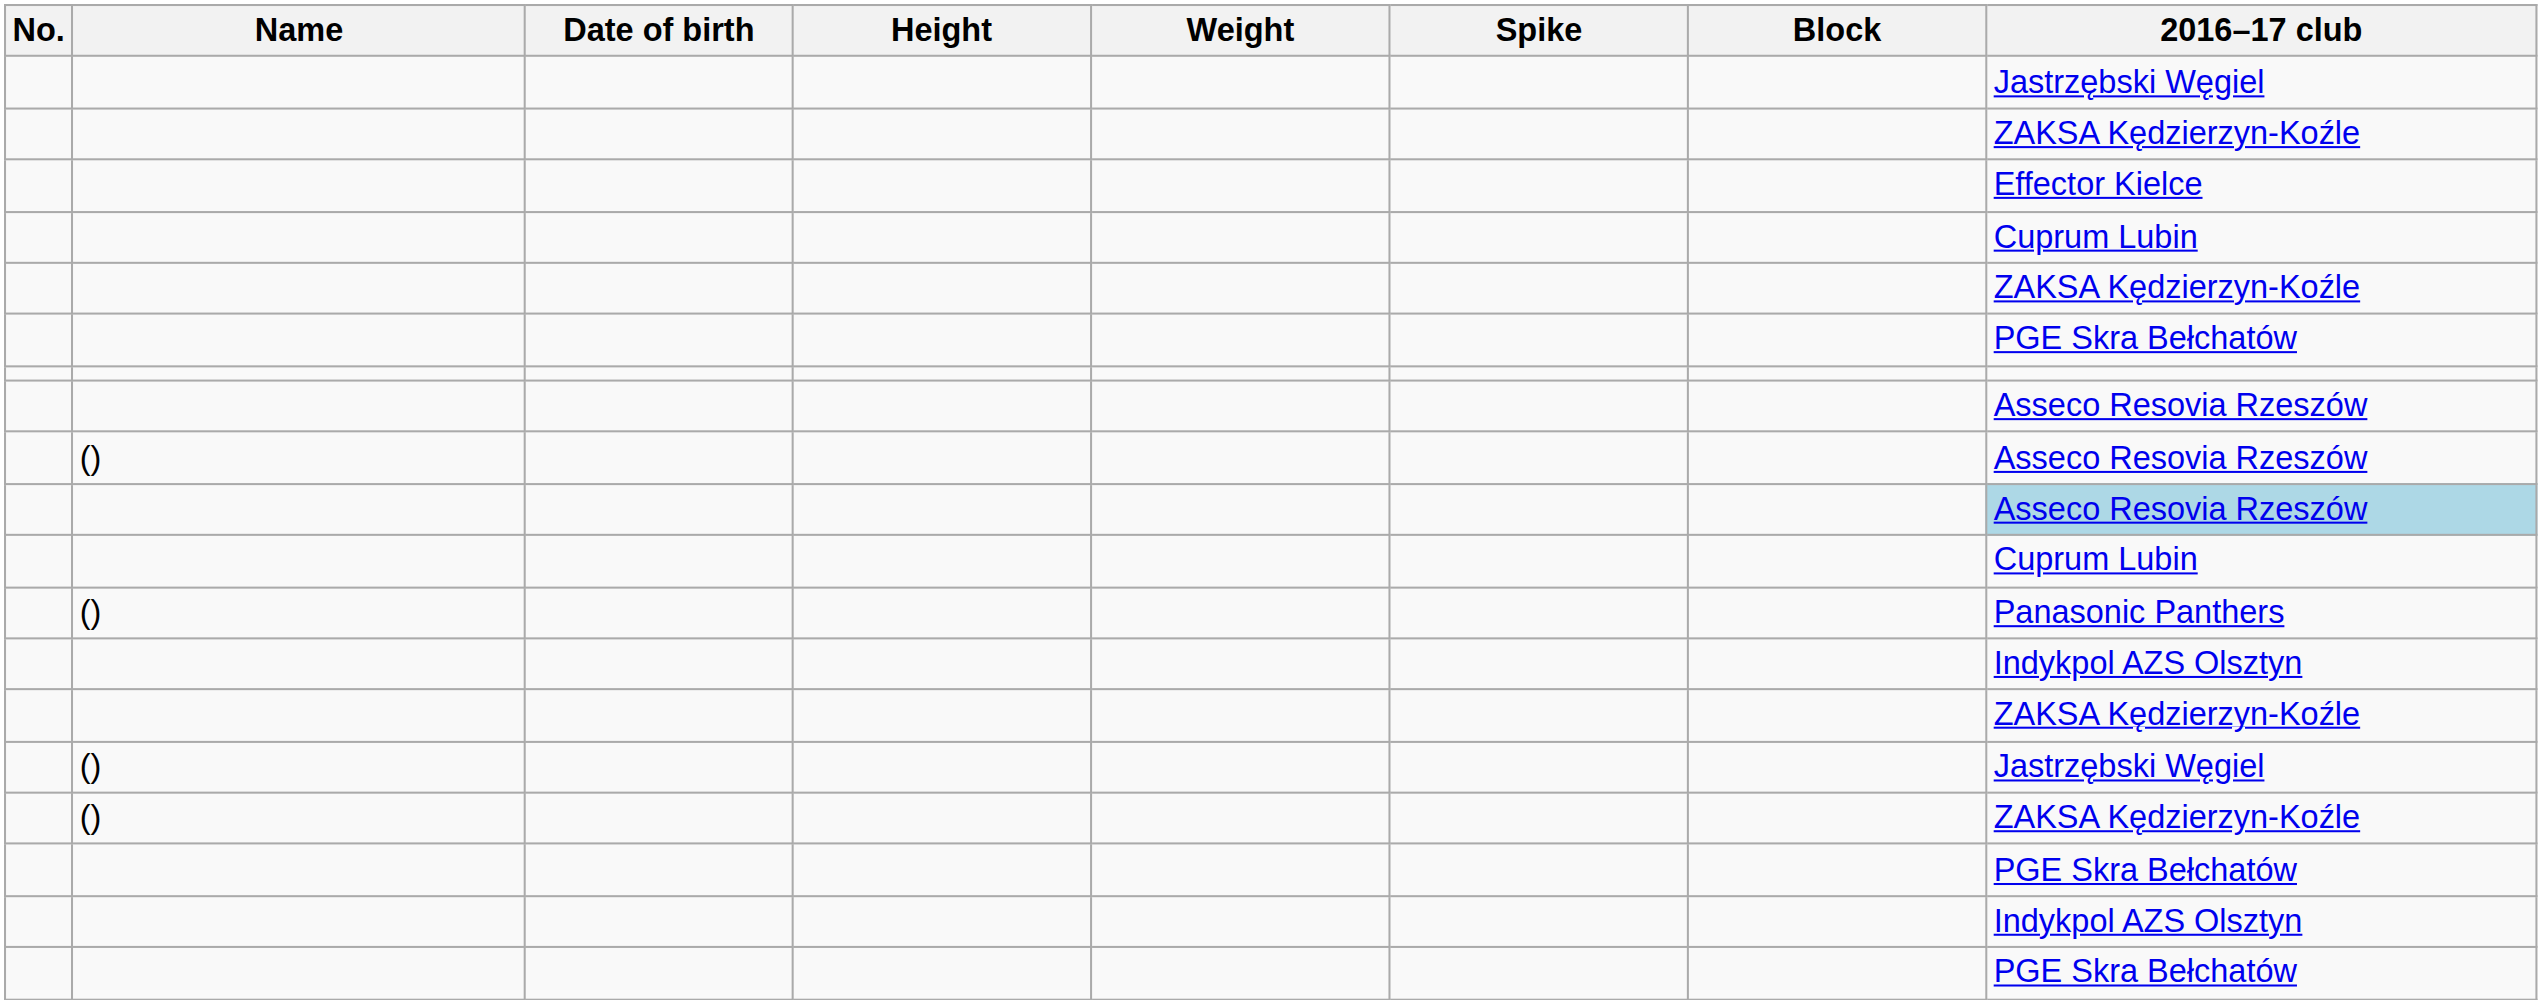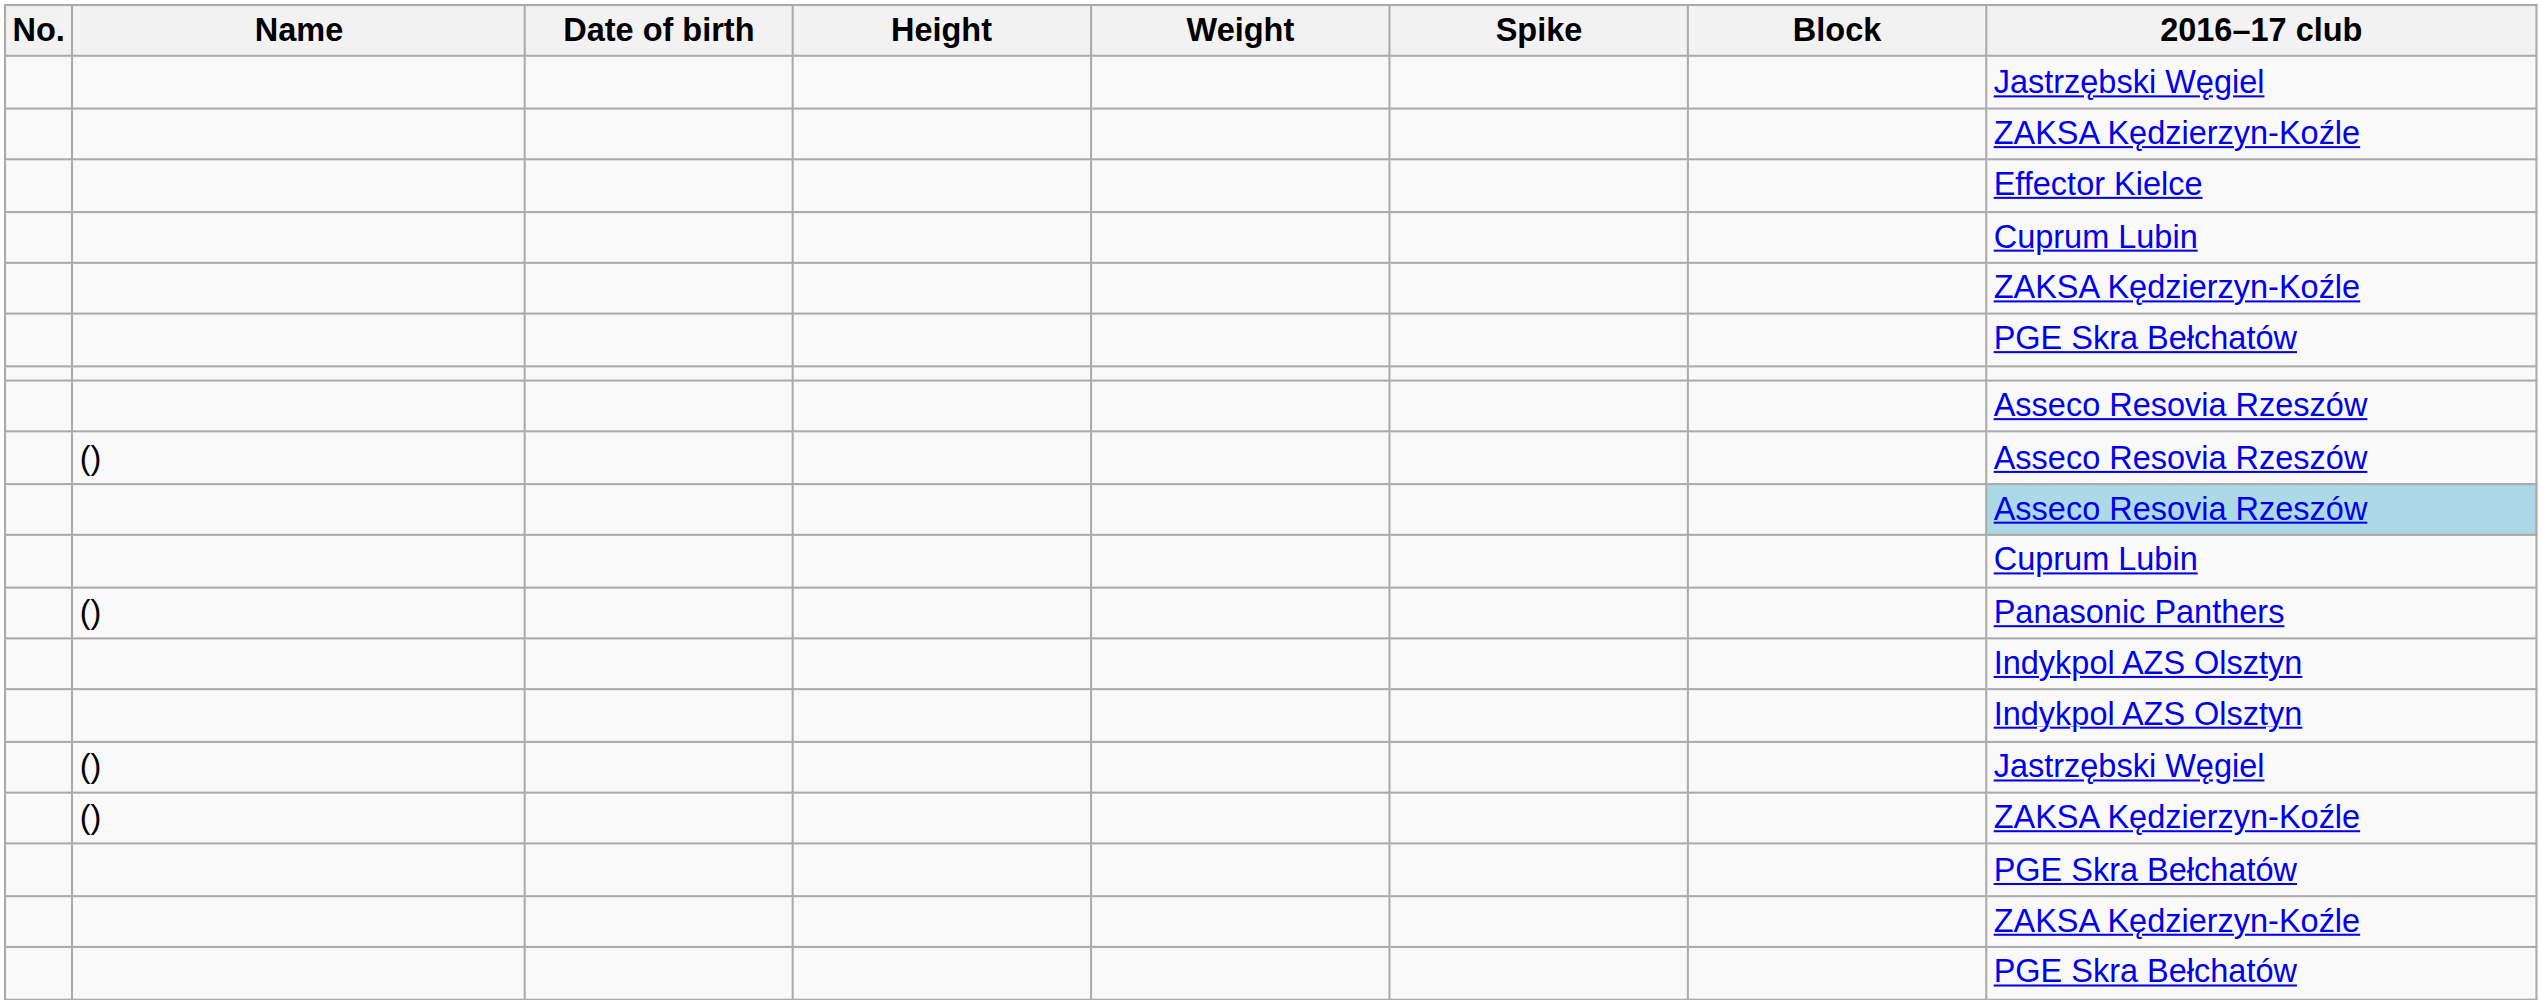(2177, 714) ZAKSA Kędzierzyn-Koźle -> (2148, 714) Indykpol AZS Olsztyn
(2148, 920) Indykpol AZS Olsztyn -> (2177, 920) ZAKSA Kędzierzyn-Koźle
